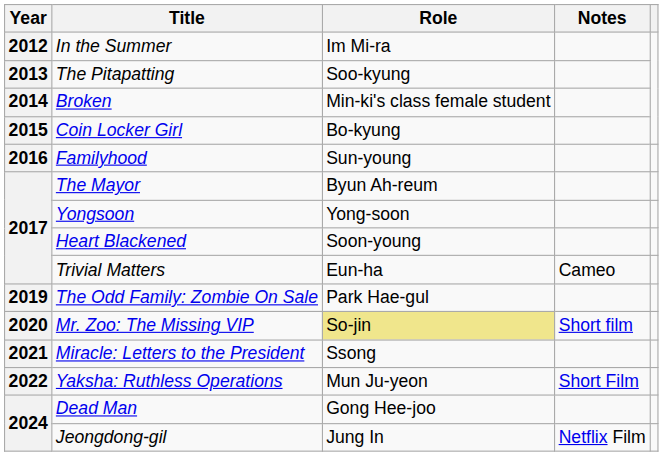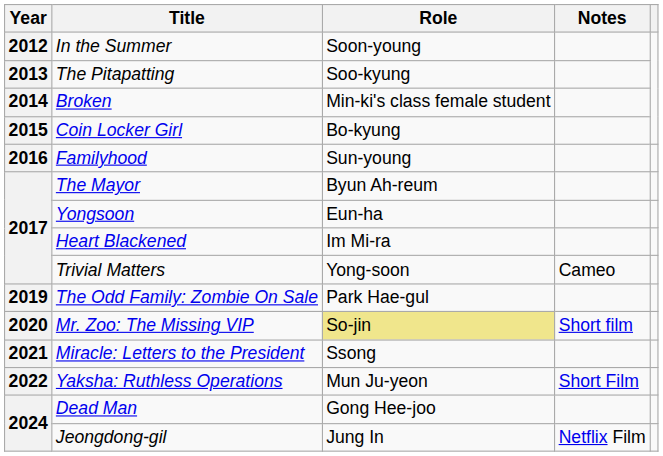(358, 46) Im Mi-ra -> (374, 46) Soon-young
(368, 213) Yong-soon -> (355, 213) Eun-ha
(374, 241) Soon-young -> (358, 241) Im Mi-ra
(355, 269) Eun-ha -> (368, 269) Yong-soon
